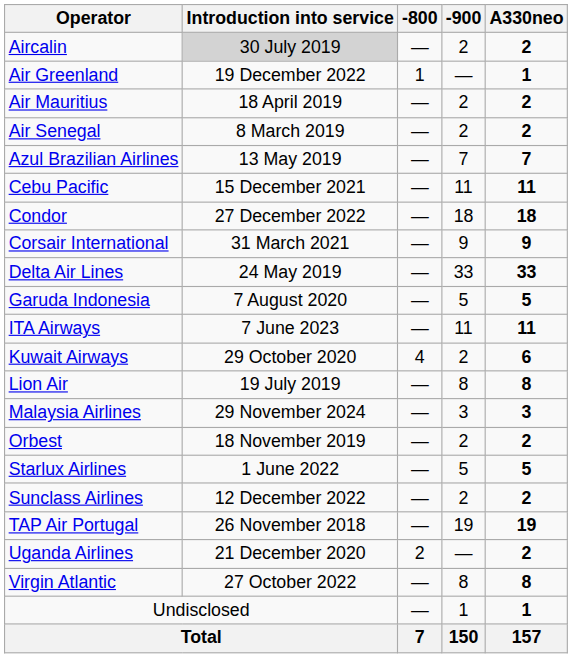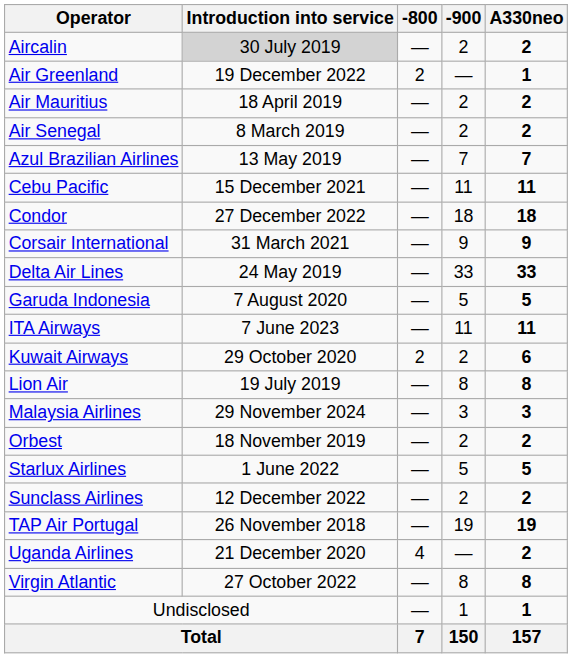(420, 74) 1 -> (420, 74) 2
(420, 356) 4 -> (420, 356) 2
(420, 553) 2 -> (420, 553) 4
